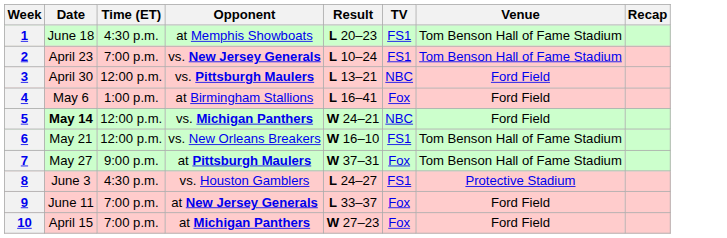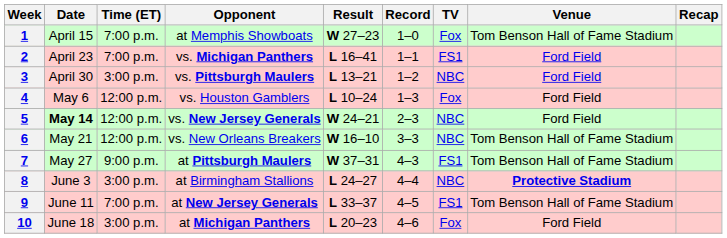+ column: (408, 14)
(71, 35) June 18 -> (71, 35) April 15
(131, 35) 4:30 p.m. -> (131, 35) 7:00 p.m.
(353, 35) L 20–23 -> (353, 35) W 27–23
(399, 35) FS1 -> (450, 35) Fox
(245, 56) vs. New Jersey Generals -> (245, 56) vs. Michigan Panthers
(353, 56) L 10–24 -> (353, 56) L 16–41
(520, 56) Tom Benson Hall of Fame Stadium -> (572, 56) Ford Field
(131, 77) 12:00 p.m. -> (131, 77) 3:00 p.m.
(131, 98) 1:00 p.m. -> (131, 98) 12:00 p.m.
(245, 98) at Birmingham Stallions -> (245, 98) vs. Houston Gamblers
(353, 98) L 16–41 -> (353, 98) L 10–24
(245, 118) vs. Michigan Panthers -> (245, 118) vs. New Jersey Generals
(399, 139) FS1 -> (450, 139) NBC
(399, 160) Fox -> (450, 160) FS1
(131, 181) 4:30 p.m. -> (131, 181) 3:00 p.m.
(245, 181) vs. Houston Gamblers -> (245, 181) at Birmingham Stallions
(399, 181) FS1 -> (450, 181) NBC
(520, 181) normal -> (572, 181) bold
(399, 202) Fox -> (450, 202) FS1
(520, 202) Ford Field -> (572, 202) Tom Benson Hall of Fame Stadium
(71, 222) April 15 -> (71, 222) June 18
(131, 222) 7:00 p.m. -> (131, 222) 3:00 p.m.
(353, 222) W 27–23 -> (353, 222) L 20–23
